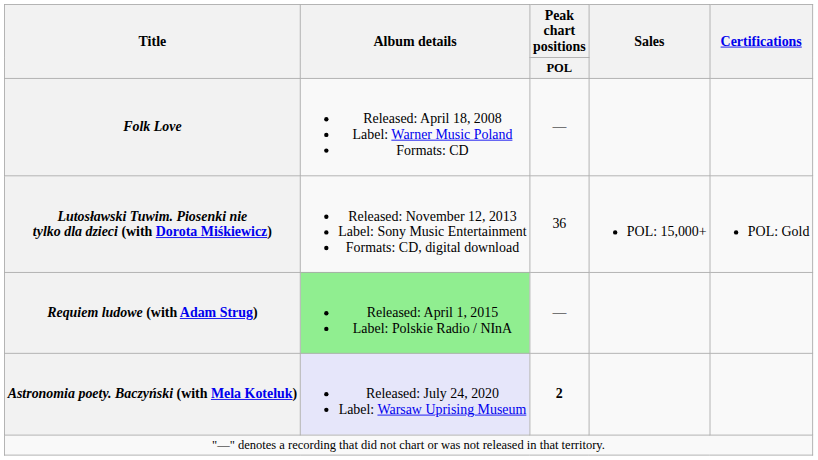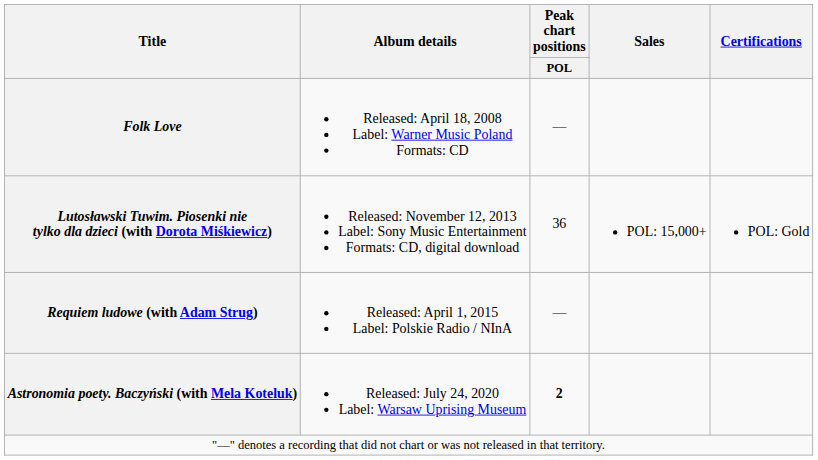(415, 321) lightgreen background -> (415, 321) no background
(415, 402) lavender background -> (415, 402) no background
